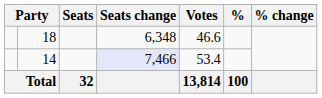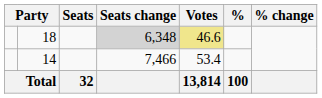(160, 37) no background -> (160, 37) lightgrey background
(209, 37) no background -> (209, 37) khaki background
(160, 59) lavender background -> (160, 59) no background
